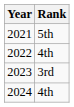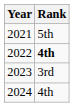(45, 53) normal -> (46, 53) bold
